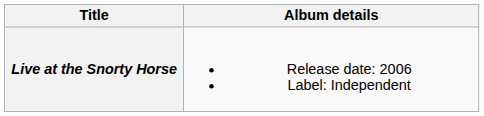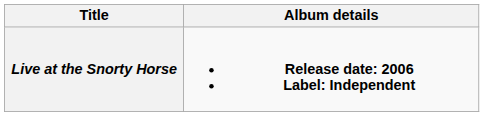(331, 77) normal -> (331, 77) bold
